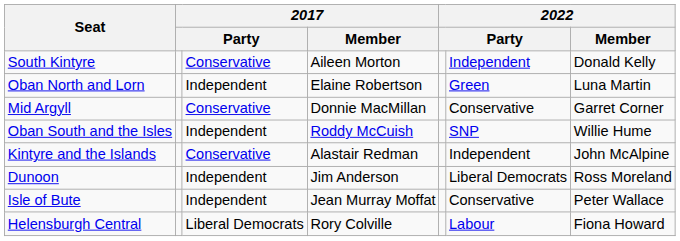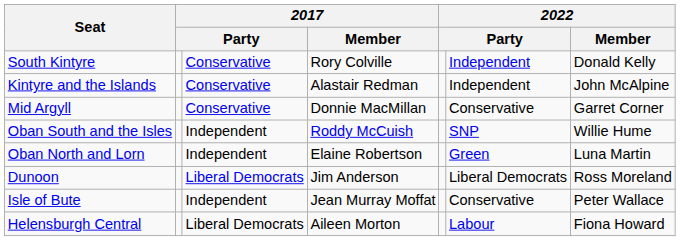(355, 62) Aileen Morton -> (351, 62) Rory Colville
rows swapped: (82, 154) <-> (76, 85)
(226, 177) Independent -> (245, 177) Liberal Democrats
(351, 223) Rory Colville -> (355, 223) Aileen Morton
